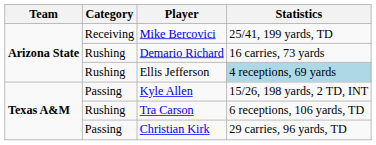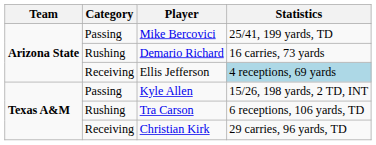(109, 33) Receiving -> (103, 33) Passing
(105, 72) Rushing -> (109, 72) Receiving
(103, 130) Passing -> (109, 130) Receiving
